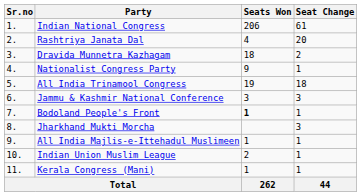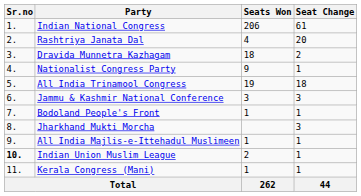(246, 112) bold -> (246, 112) normal
(14, 156) normal -> (14, 156) bold
